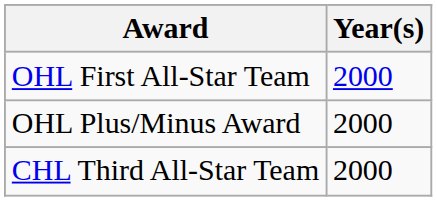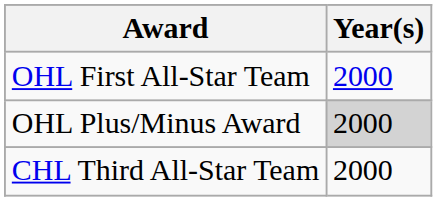(363, 123) no background -> (363, 123) lightgrey background
